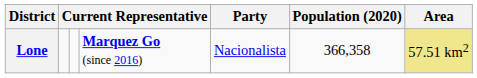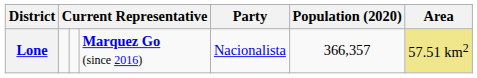(347, 50) 366,358 -> (347, 50) 366,357
